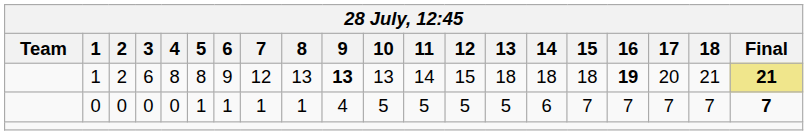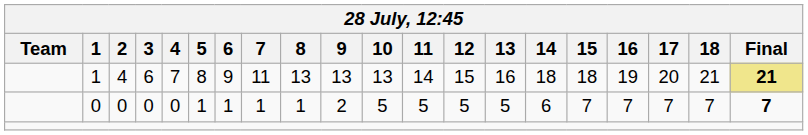(122, 77) 2 -> (122, 77) 4
(175, 77) 8 -> (175, 77) 7
(261, 77) 12 -> (261, 77) 11
(343, 77) bold -> (342, 77) normal
(506, 77) 18 -> (505, 77) 16
(628, 77) bold -> (628, 77) normal
(343, 106) 4 -> (342, 106) 2
